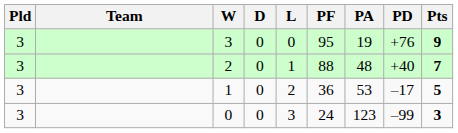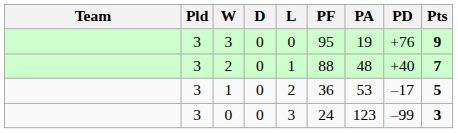columns swapped: (124, 16) <-> (20, 16)
